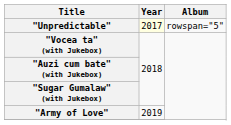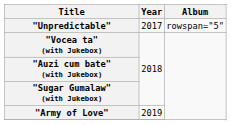(152, 26) lightyellow background -> (152, 26) no background
